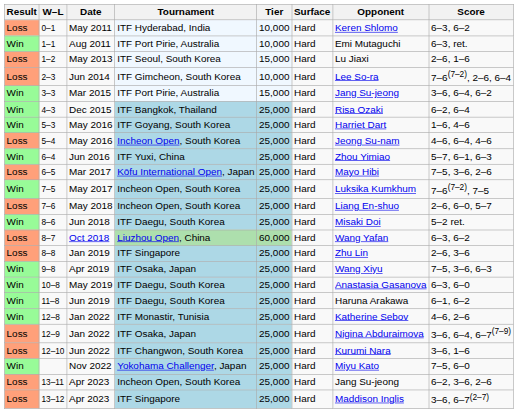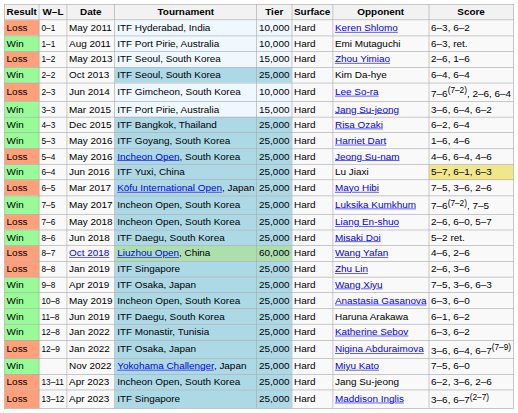(352, 59) Lu Jiaxi -> (363, 59) Zhou Yimiao
+ row: (48, 75)
(363, 156) Zhou Yimiao -> (352, 172) Lu Jiaxi
(461, 156) no background -> (461, 172) khaki background
(450, 237) 6–3, 6–2 -> (450, 253) 4–6, 2–6
(171, 285) ITF Daegu, South Korea -> (179, 300) Incheon Open, South Korea
(450, 316) 4–6, 2–6 -> (450, 332) 6–3, 6–2
- row: (53, 351)
